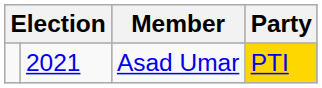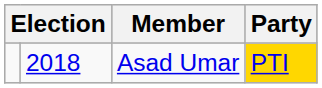(53, 62) 2021 -> (53, 62) 2018
